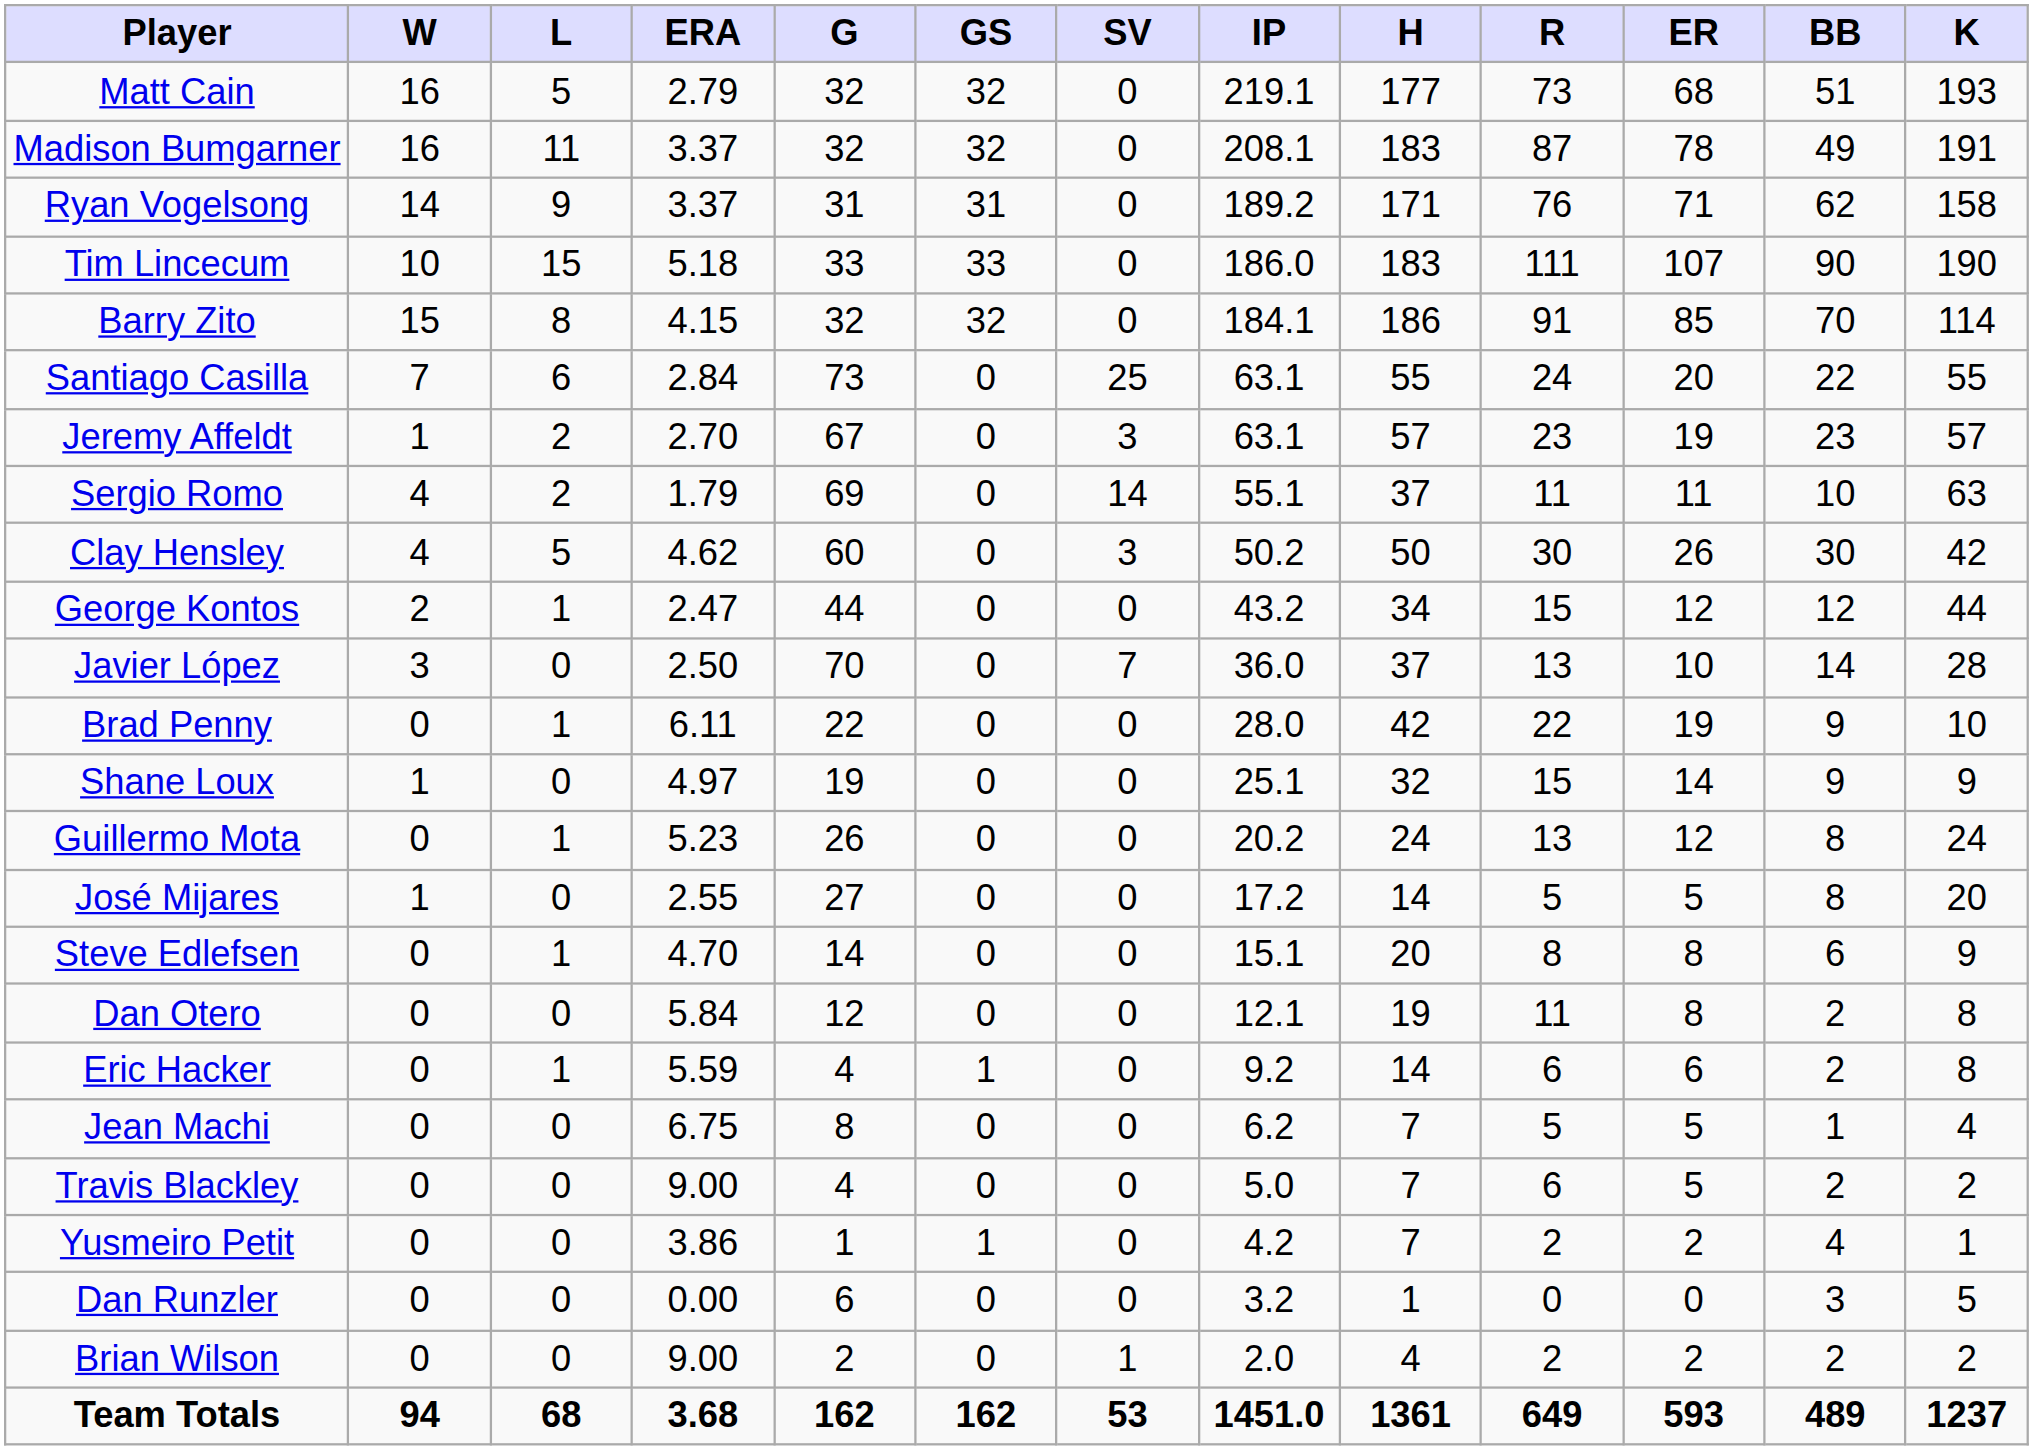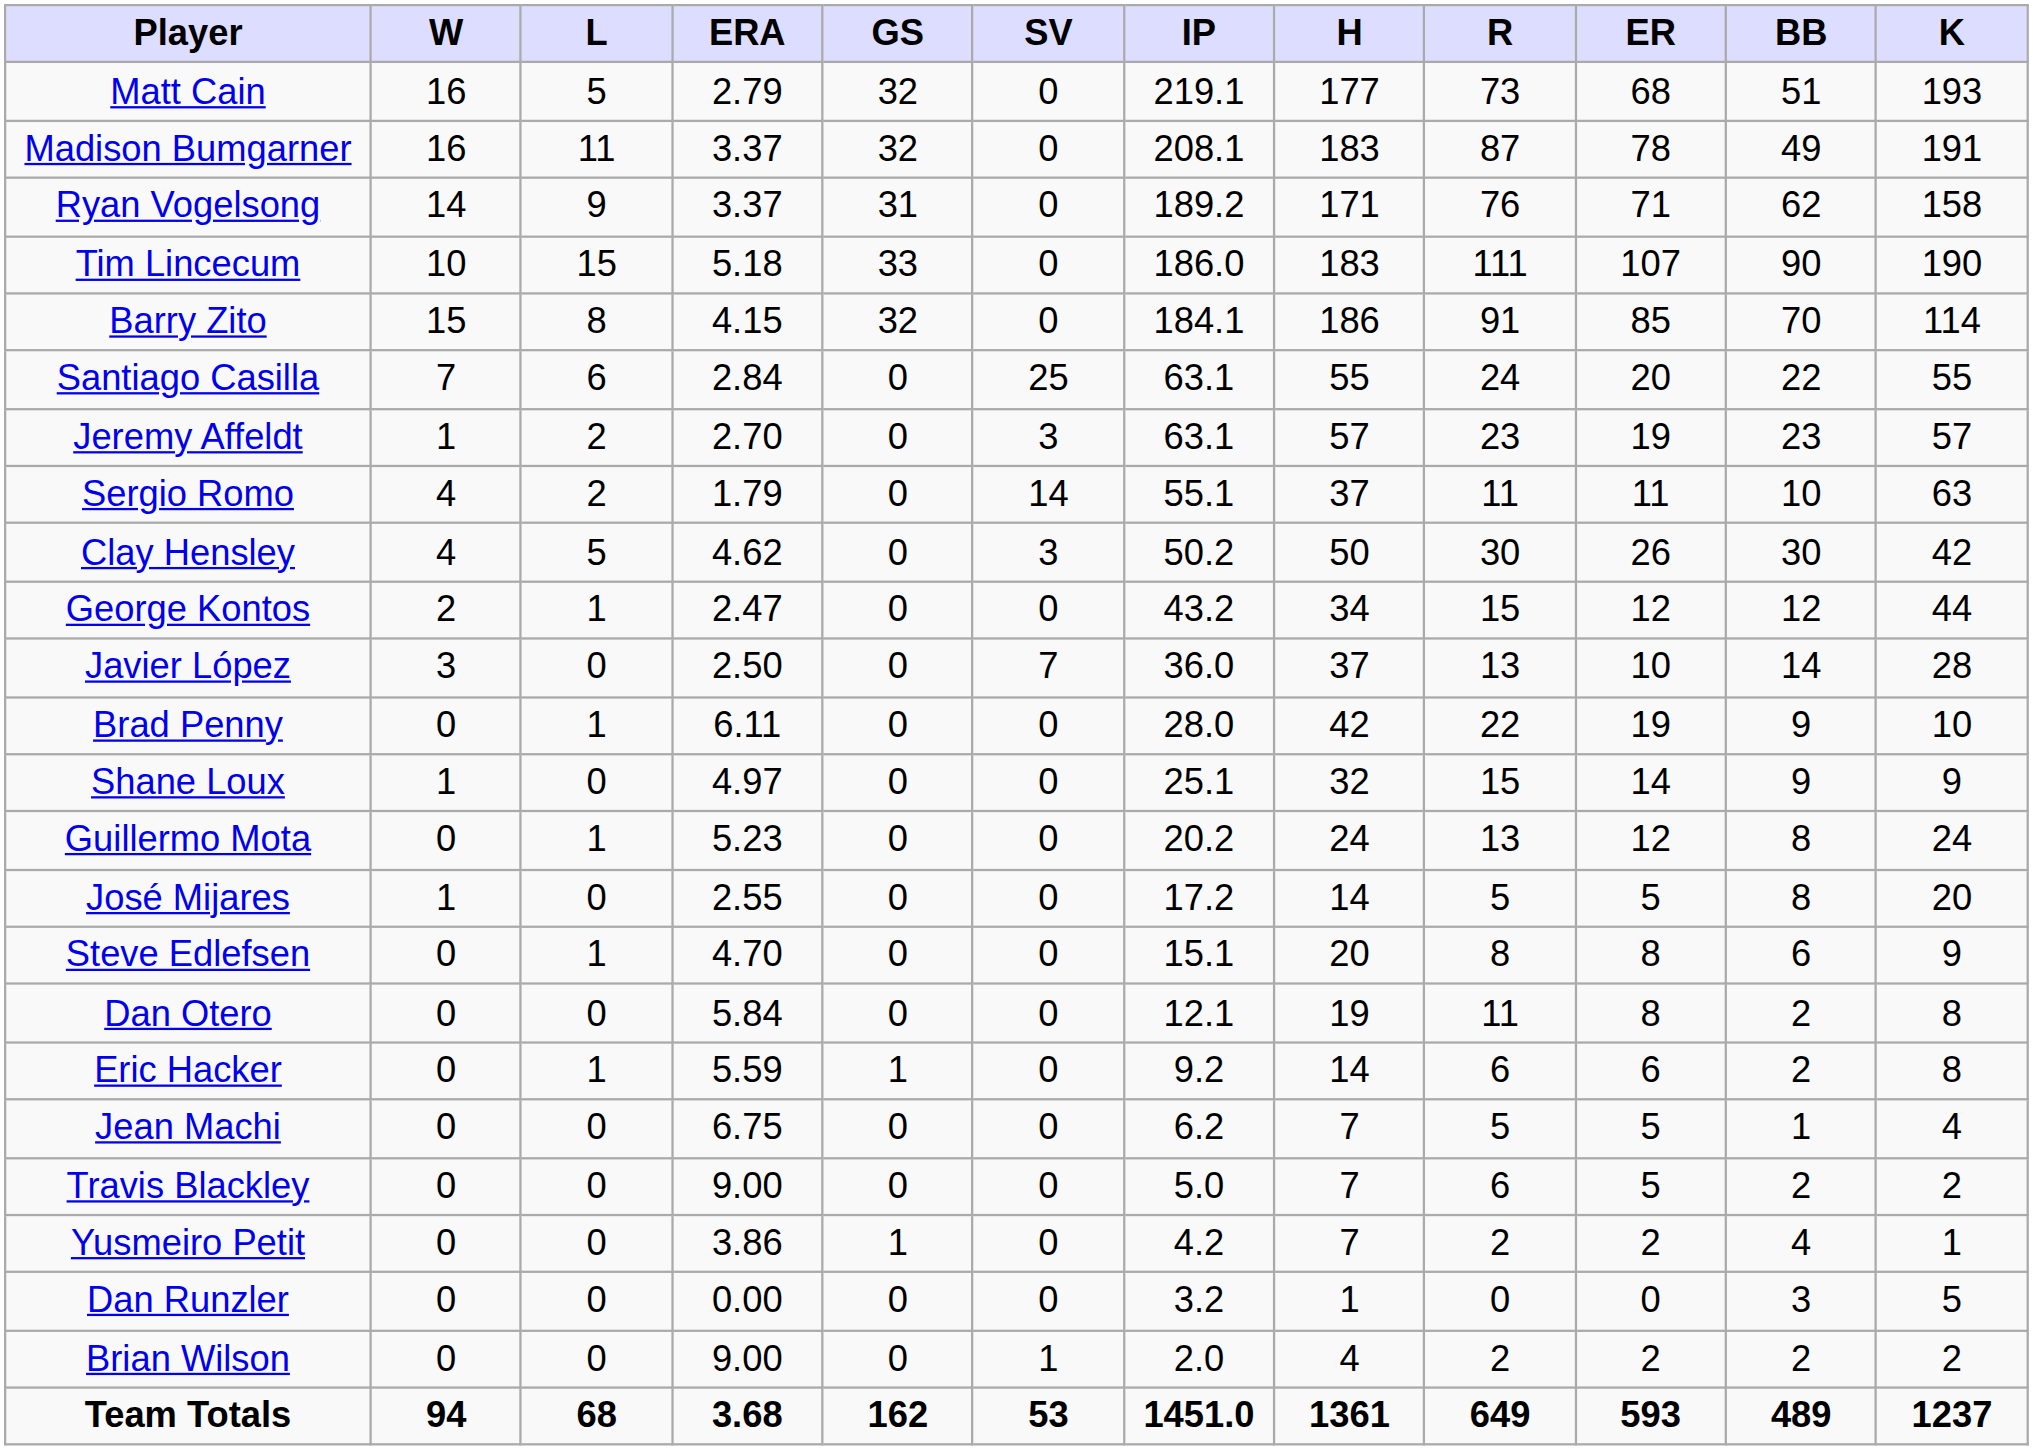- column: (844, 33)
